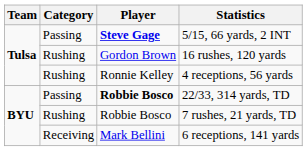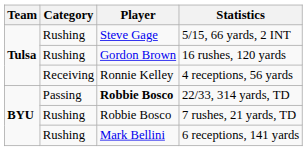(62, 35) Passing -> (64, 35) Rushing
(130, 35) bold -> (129, 35) normal
(64, 75) Rushing -> (68, 75) Receiving
(68, 135) Receiving -> (64, 135) Rushing
